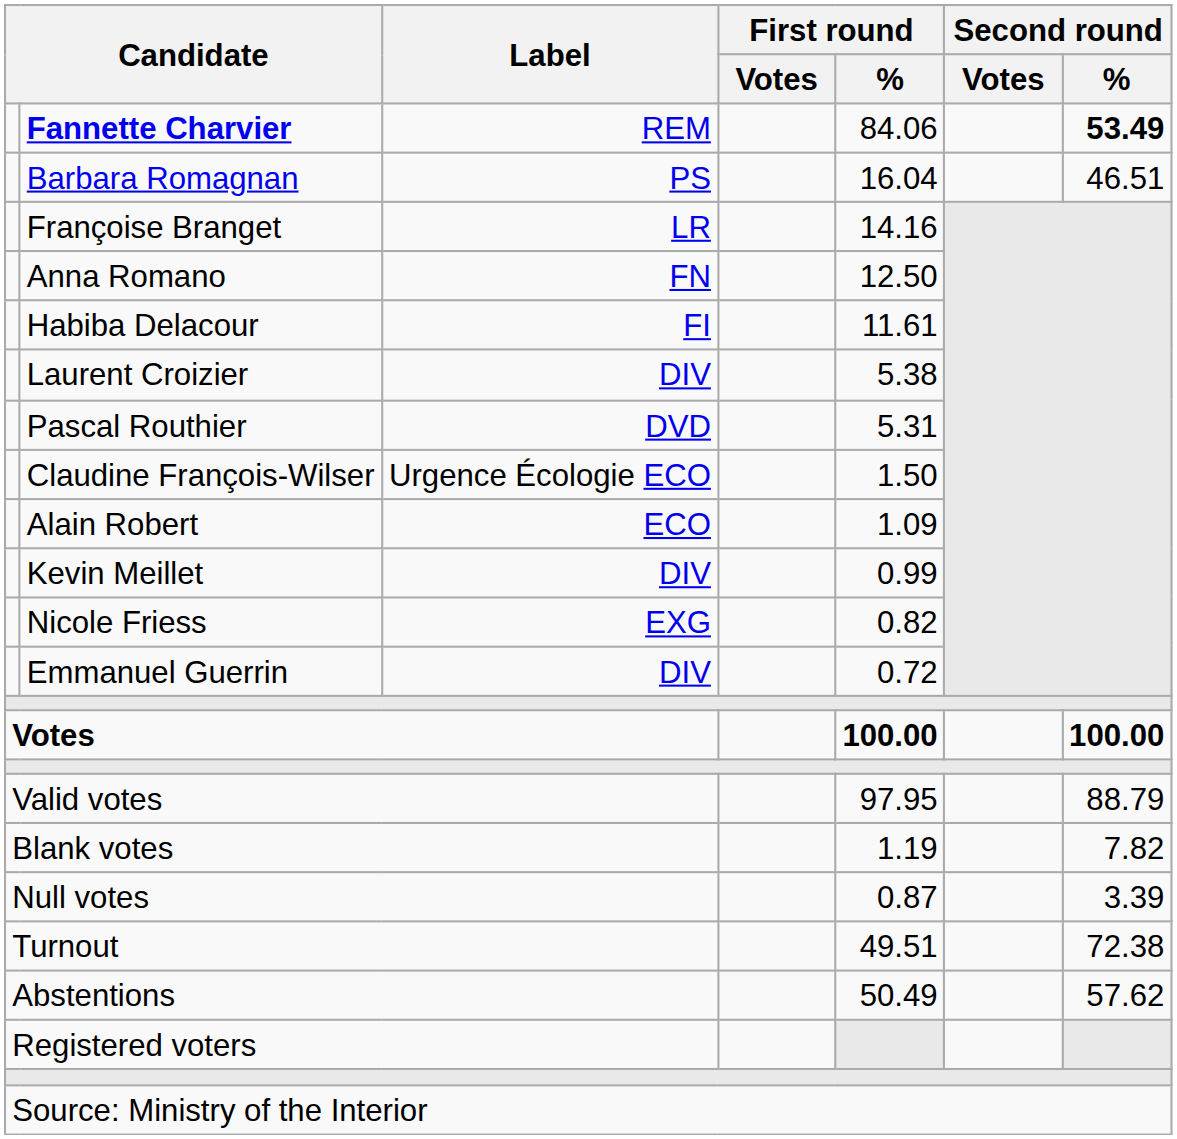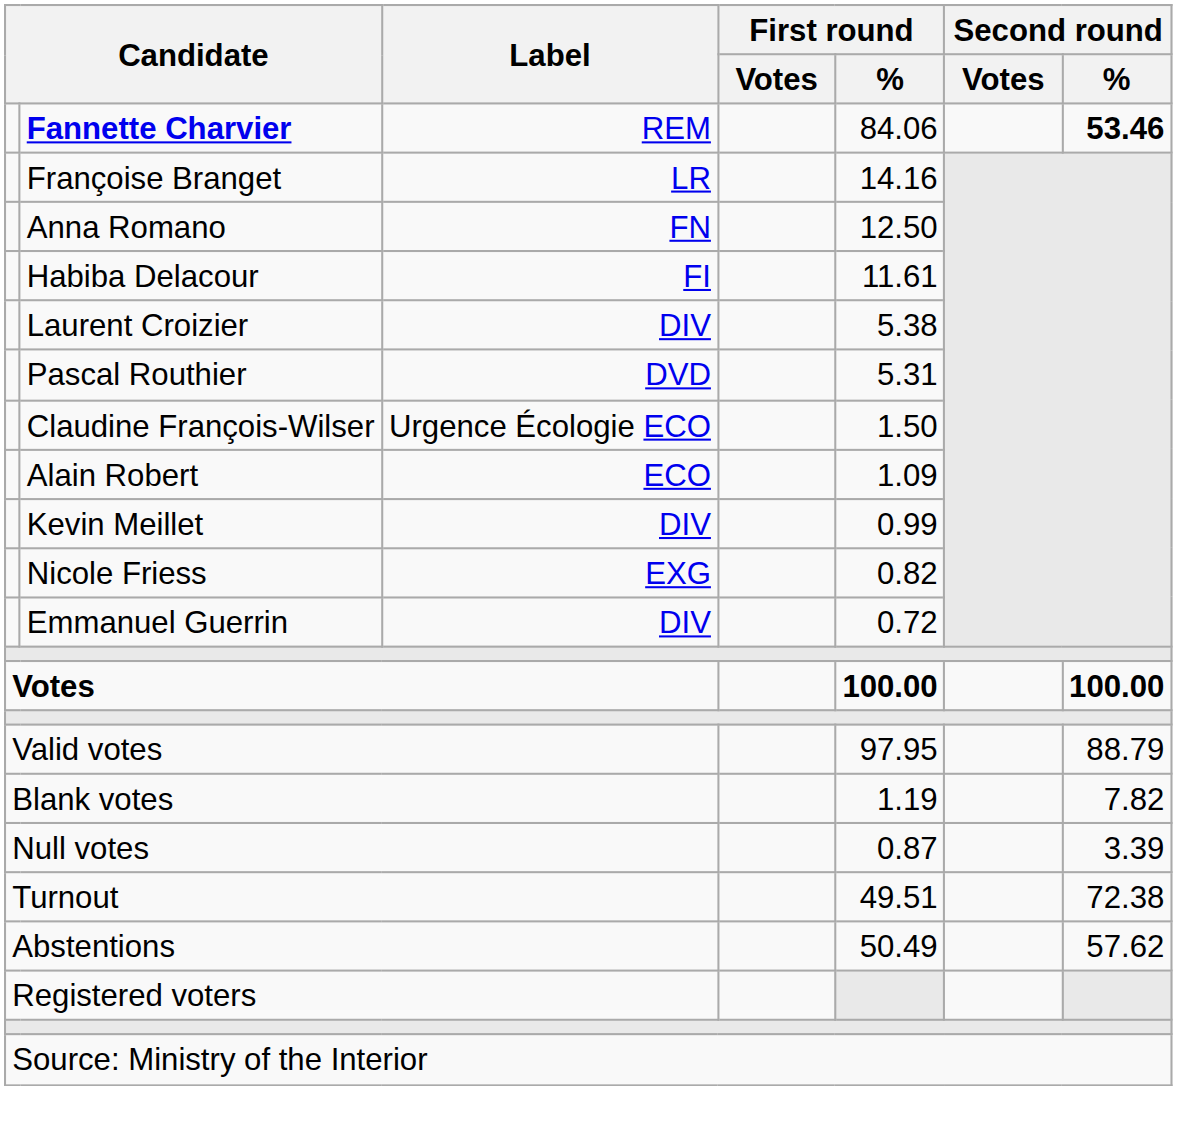(1125, 129) 53.49 -> (1125, 129) 53.46
- row: (163, 178)
